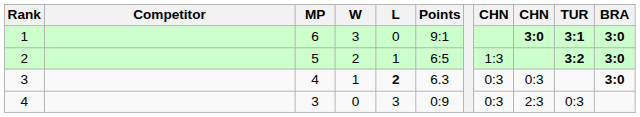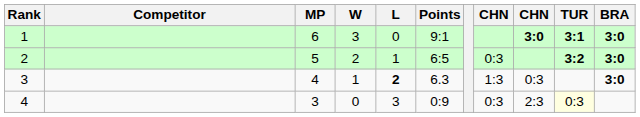(494, 58) 1:3 -> (494, 58) 0:3
(494, 79) 0:3 -> (494, 79) 1:3
(574, 101) no background -> (574, 101) lightyellow background
